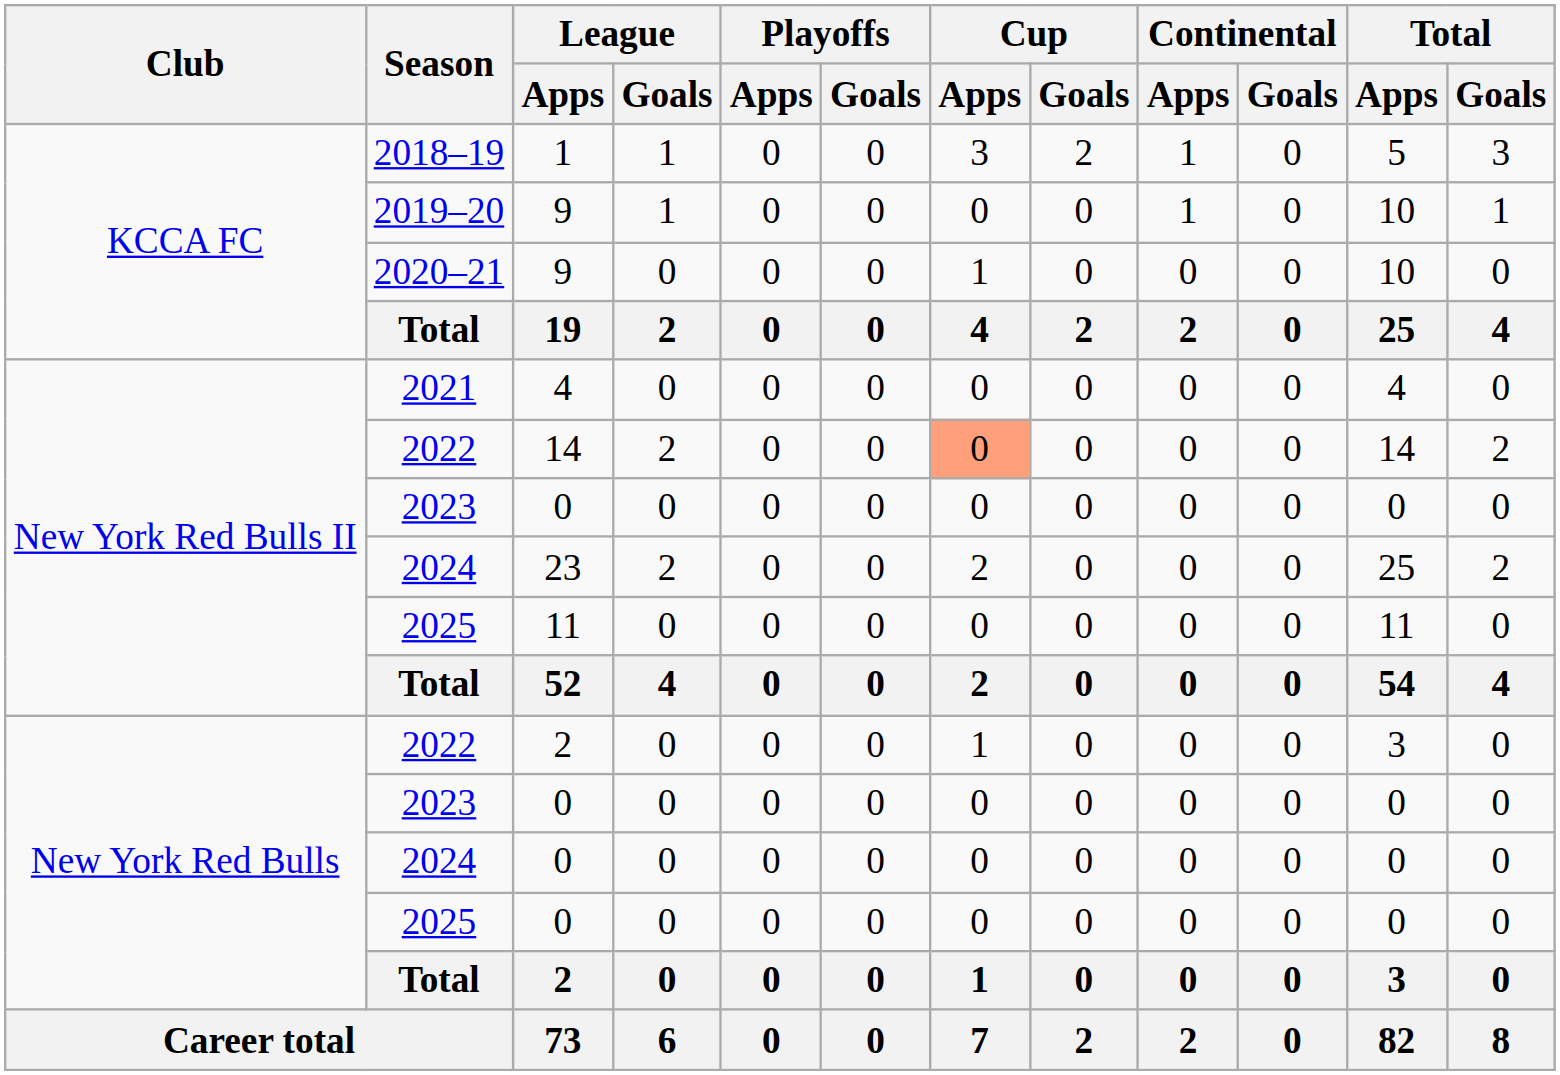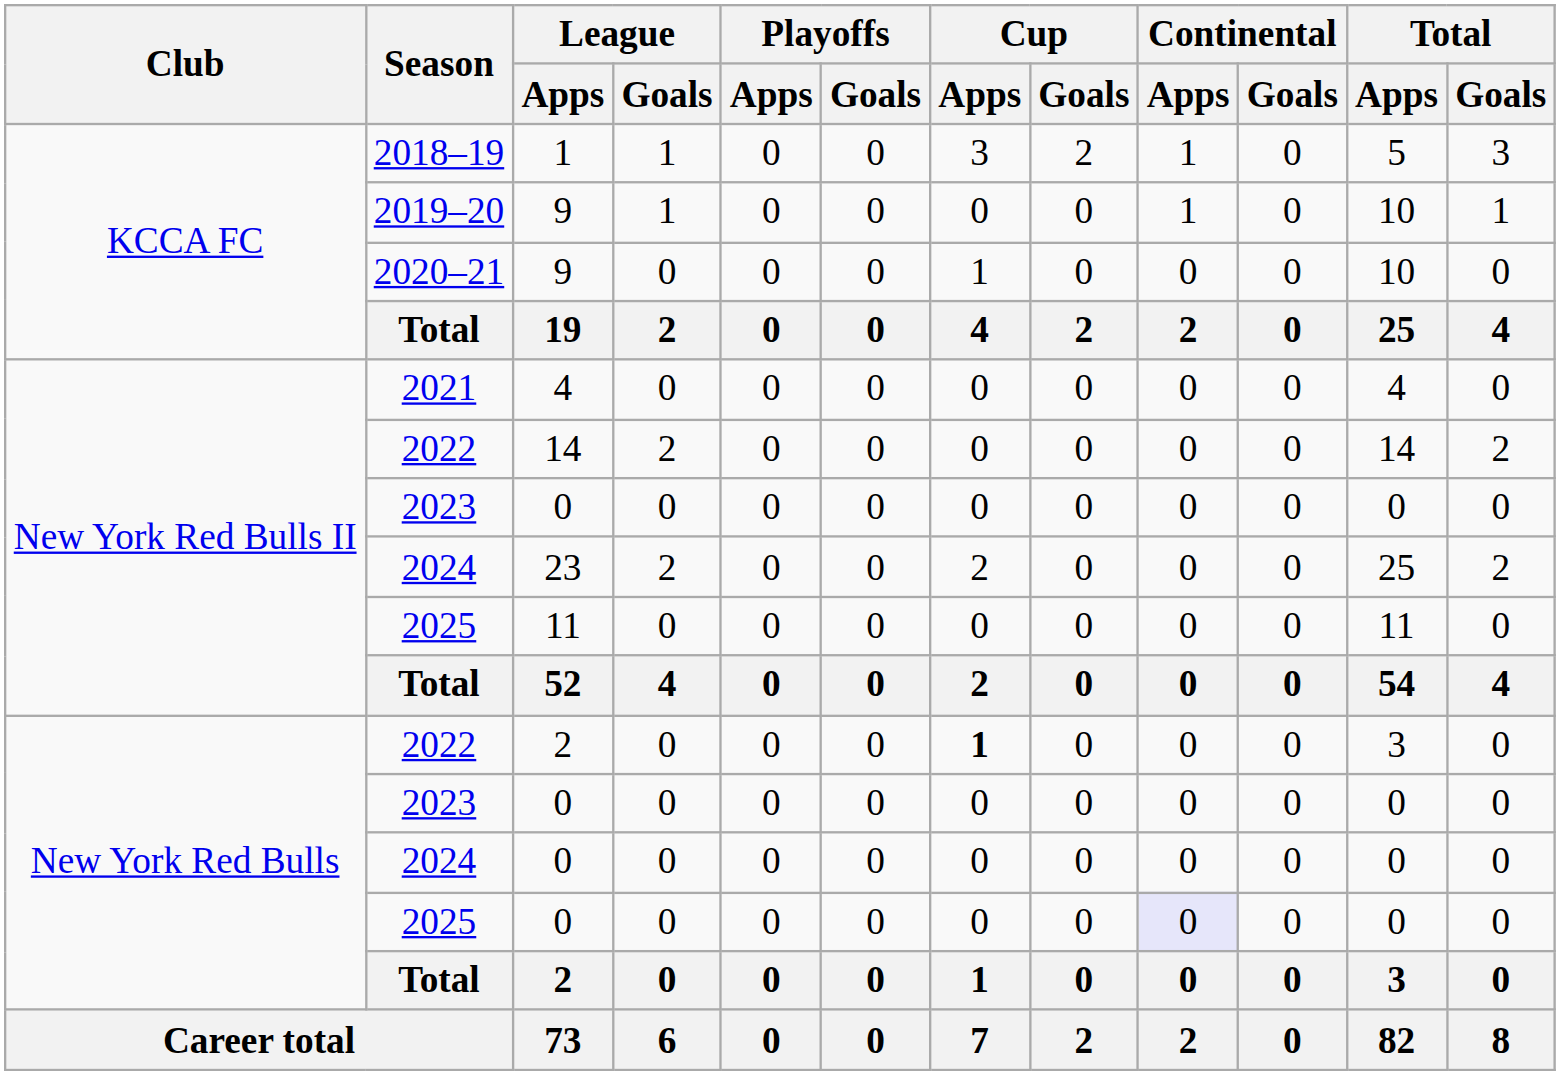(980, 447) lightsalmon background -> (980, 447) no background
(980, 743) normal -> (980, 743) bold
(1188, 920) no background -> (1188, 920) lavender background
